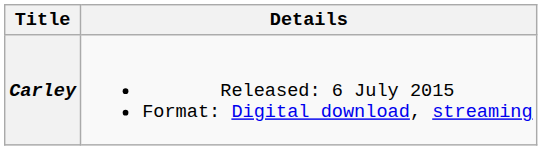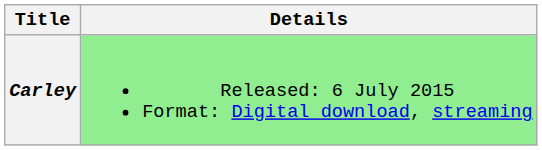(309, 101) no background -> (309, 101) lightgreen background
